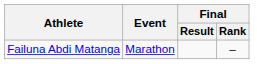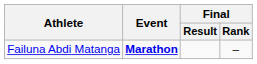(150, 50) normal -> (152, 50) bold
